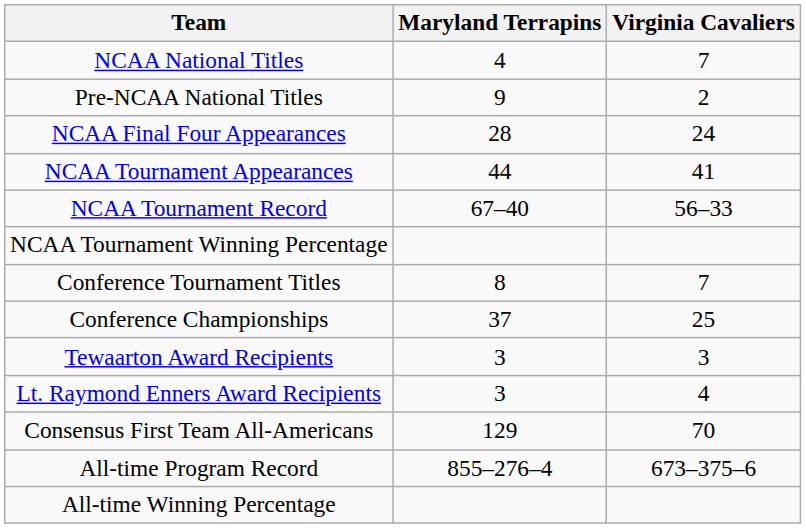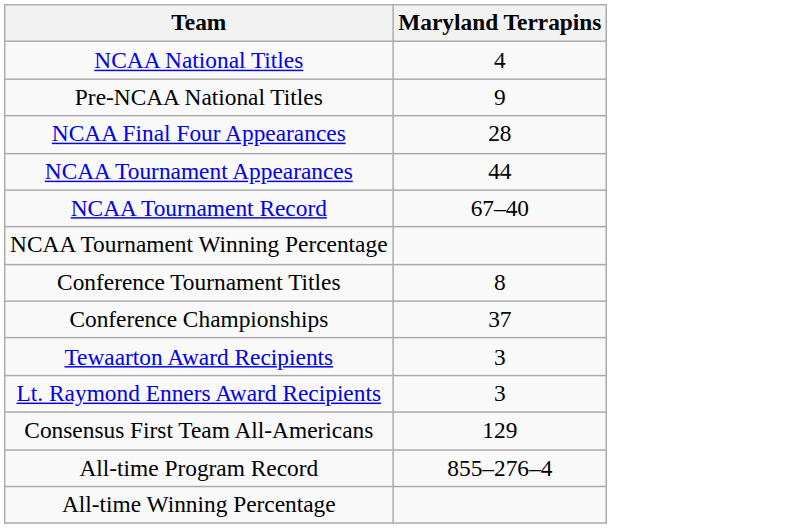- column: (704, 23)
